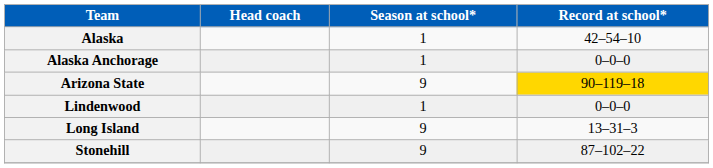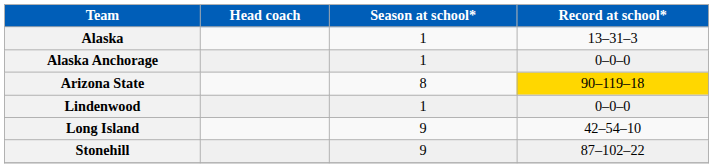(613, 38) 42–54–10 -> (613, 38) 13–31–3
(423, 83) 9 -> (423, 83) 8
(613, 128) 13–31–3 -> (613, 128) 42–54–10
